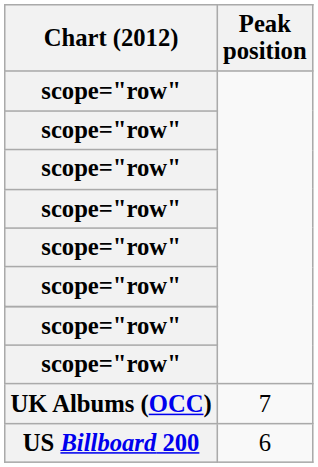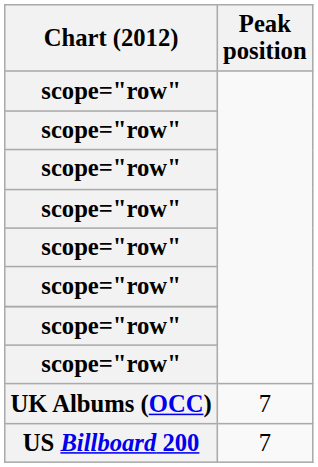(265, 442) 6 -> (265, 442) 7
